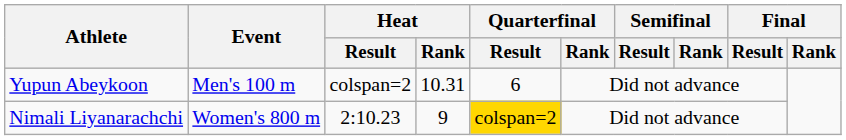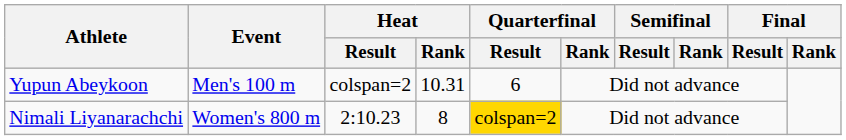(443, 117) 9 -> (443, 117) 8
